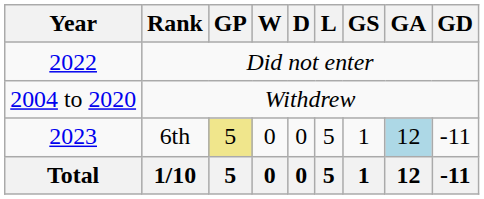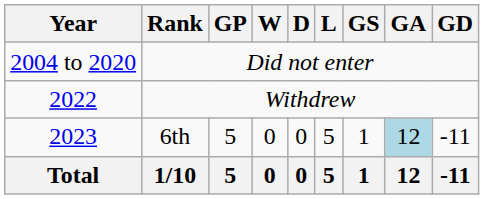(73, 61) 2022 -> (73, 61) 2004 to 2020
(73, 99) 2004 to 2020 -> (73, 99) 2022
(230, 136) khaki background -> (230, 136) no background
